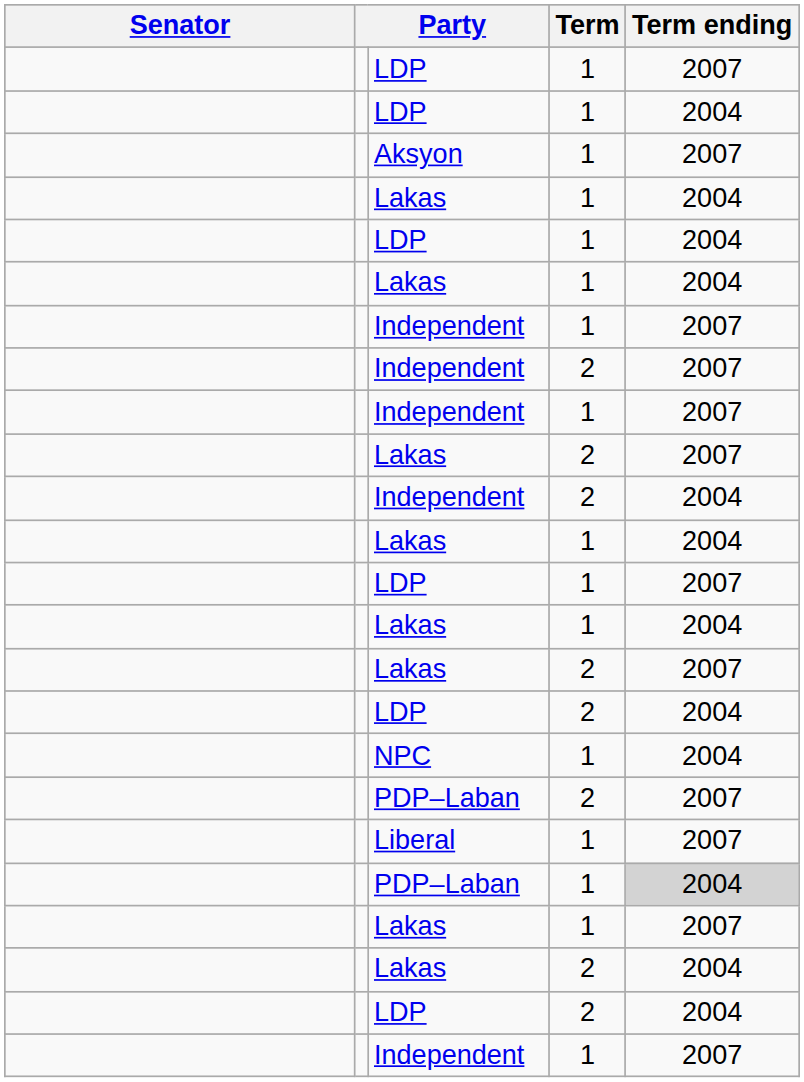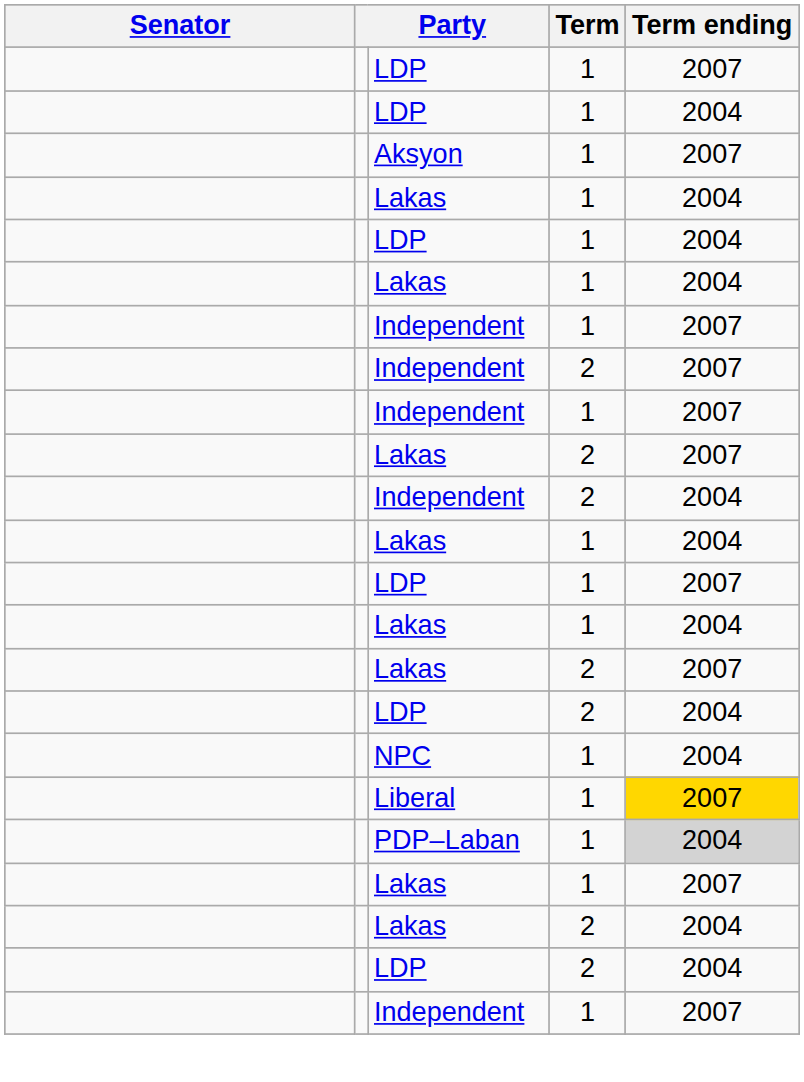- row: (447, 797)
(712, 840) no background -> (712, 797) gold background
